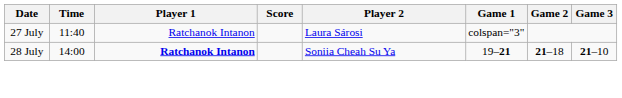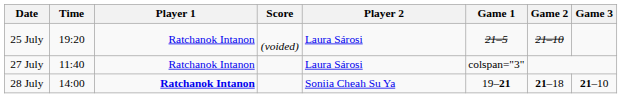+ row: (27, 39)
